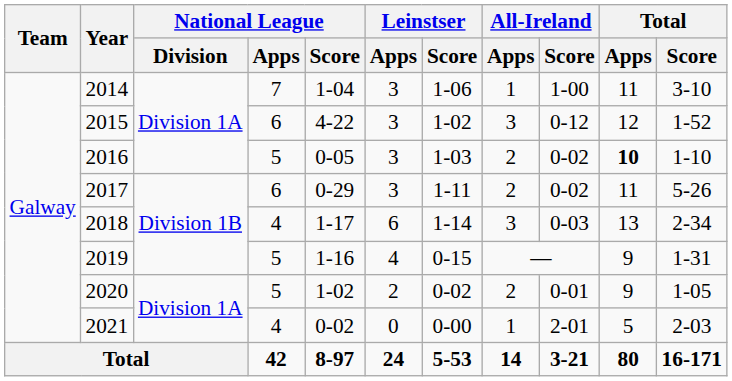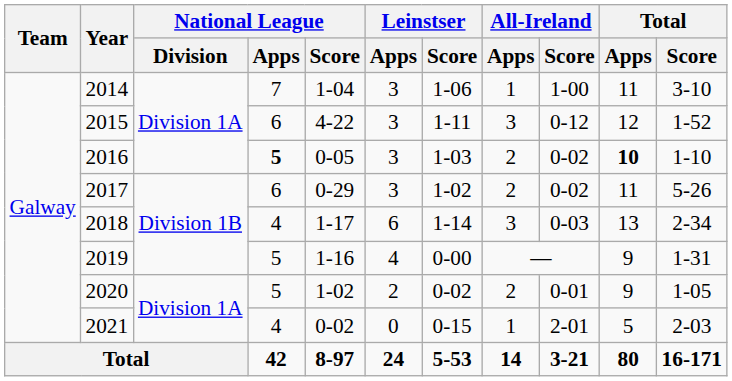(452, 122) 1-02 -> (452, 122) 1-11
(276, 156) normal -> (276, 156) bold
(452, 190) 1-11 -> (452, 190) 1-02
(452, 257) 0-15 -> (452, 257) 0-00
(452, 325) 0-00 -> (452, 325) 0-15
